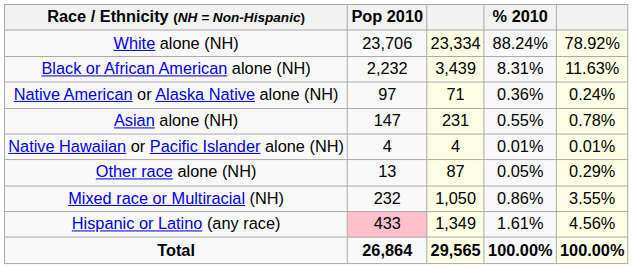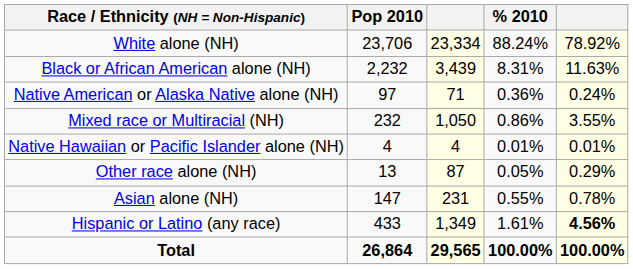rows swapped: (176, 120) <-> (176, 198)
(387, 224) pink background -> (387, 224) no background
(592, 224) normal -> (592, 224) bold
